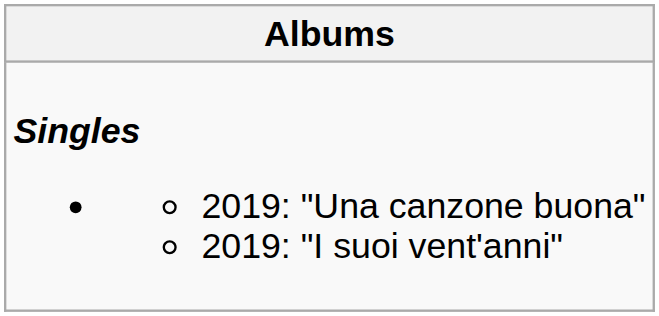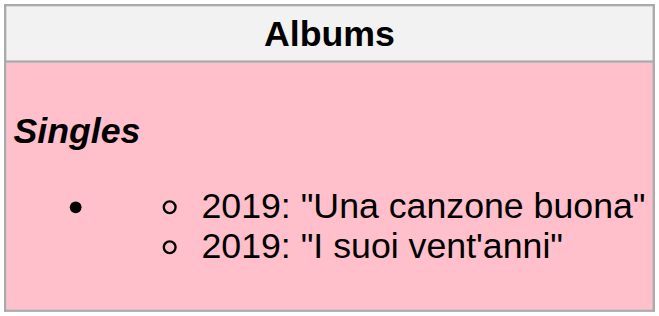(330, 188) no background -> (330, 188) pink background
